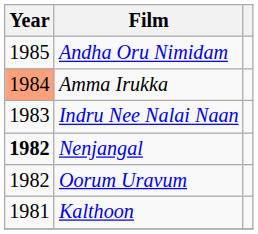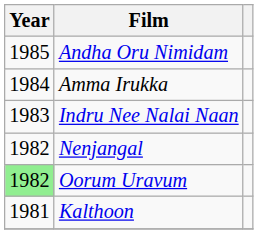(29, 84) lightsalmon background -> (29, 84) no background
(29, 148) bold -> (29, 148) normal
(29, 180) no background -> (29, 180) lightgreen background
